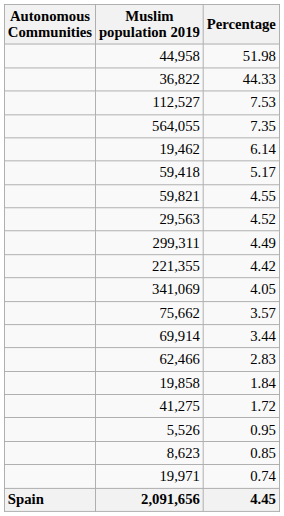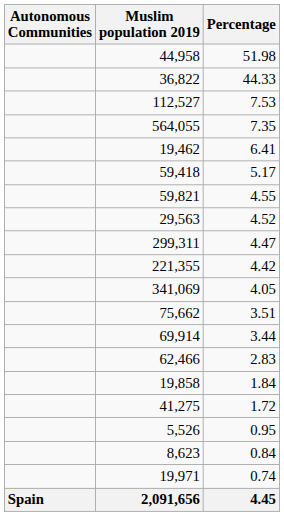(263, 149) 6.14 -> (263, 149) 6.41
(263, 242) 4.49 -> (263, 242) 4.47
(263, 312) 3.57 -> (263, 312) 3.51
(263, 452) 0.85 -> (263, 452) 0.84
